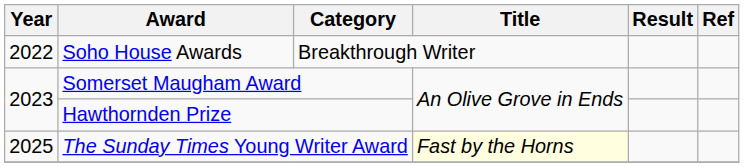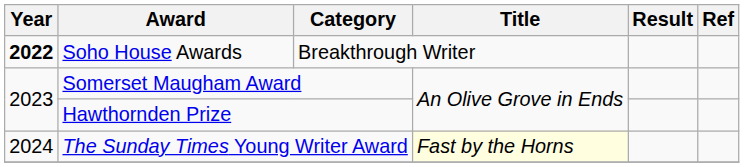(31, 51) normal -> (31, 51) bold
(31, 146) 2025 -> (31, 146) 2024
